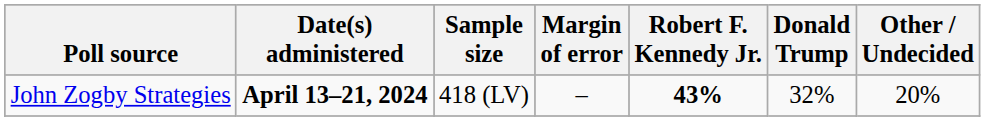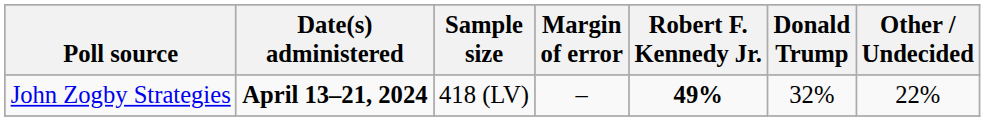(698, 94) 43% -> (698, 94) 49%
(918, 94) 20% -> (918, 94) 22%
